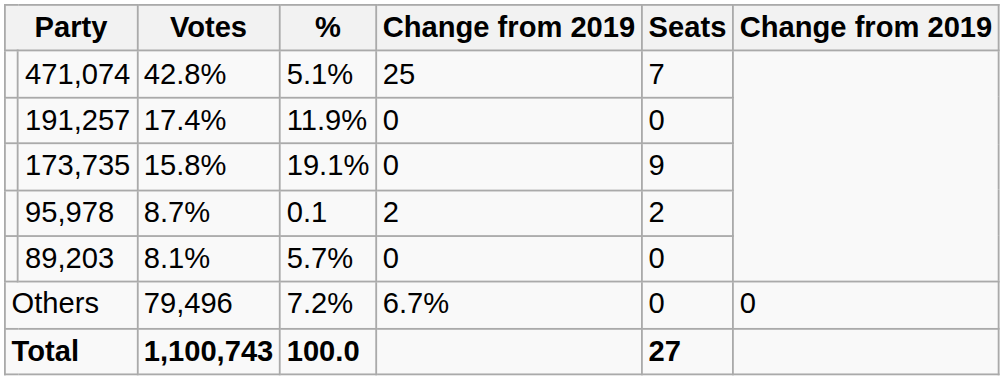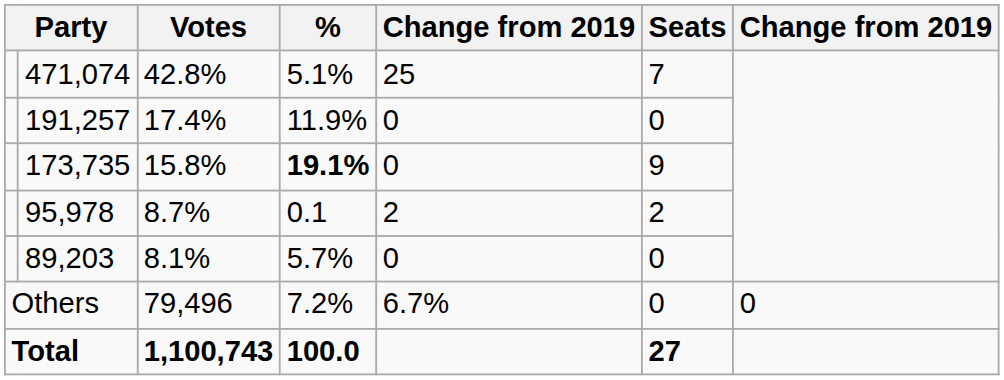(328, 166) normal -> (328, 166) bold
